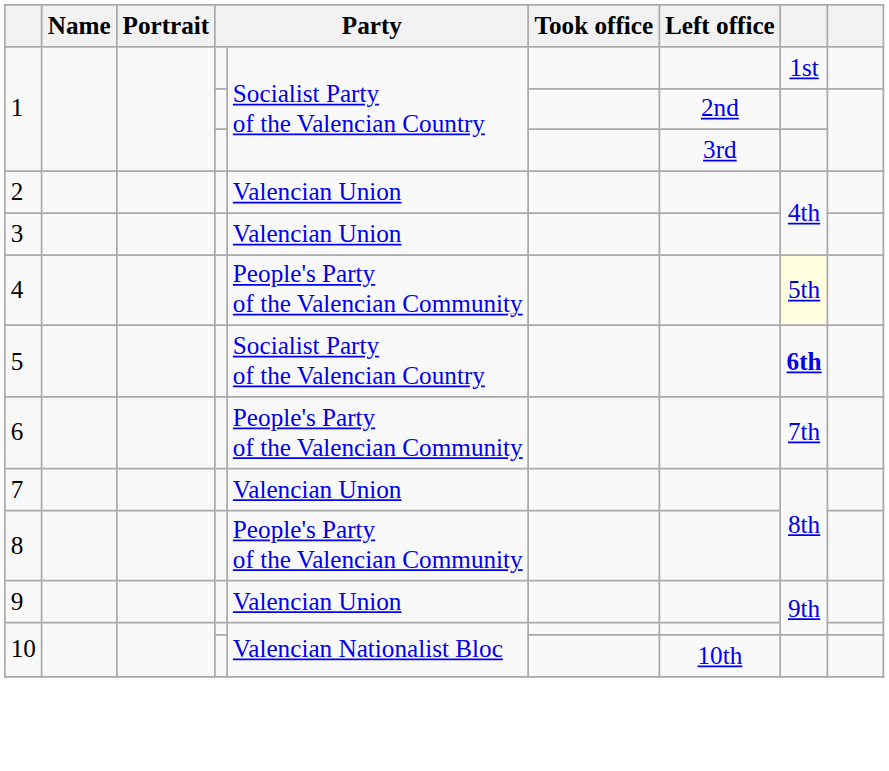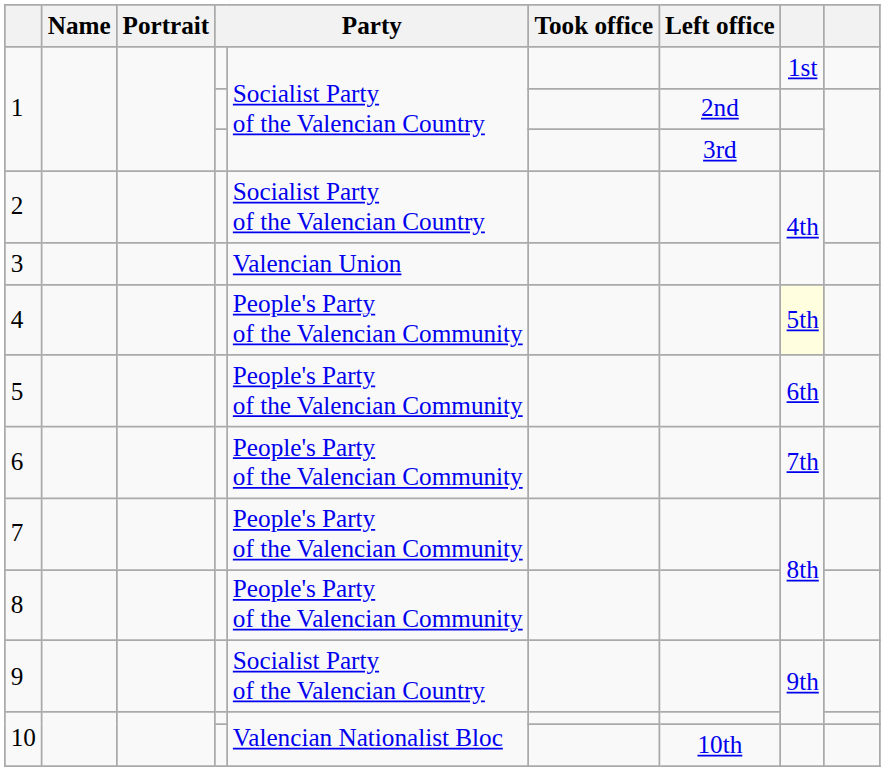(317, 191) Valencian Union -> (359, 206) Socialist Party of the Valencian Country
(359, 361) Socialist Party of the Valencian Country -> (378, 390) People's Party of the Valencian Community
(804, 361) bold -> (803, 390) normal
(317, 488) Valencian Union -> (378, 533) People's Party of the Valencian Community
(317, 601) Valencian Union -> (359, 676) Socialist Party of the Valencian Country
